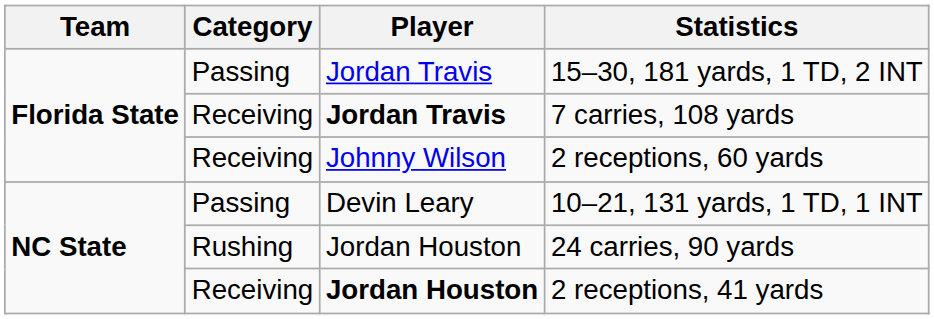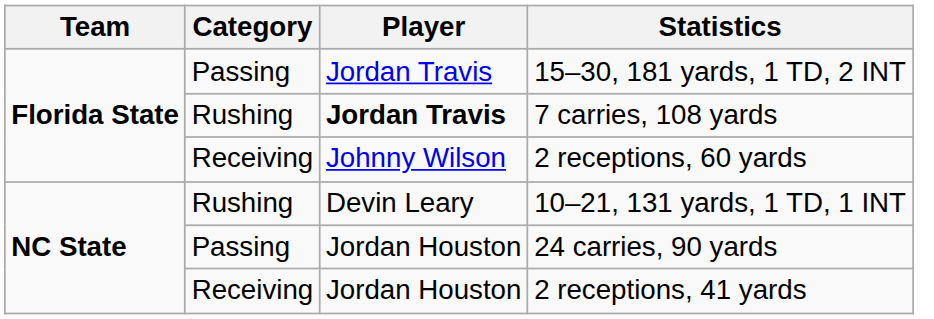(252, 114) Receiving -> (242, 114) Rushing
(241, 202) Passing -> (242, 202) Rushing
(242, 246) Rushing -> (241, 246) Passing
(432, 290) bold -> (424, 290) normal
